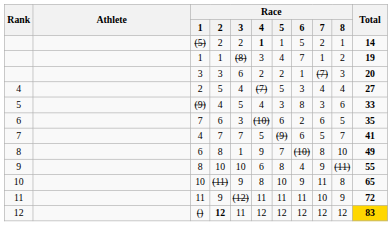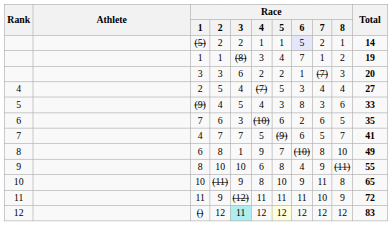(261, 43) bold -> (261, 43) normal
(302, 43) no background -> (302, 43) lavender background
(220, 213) bold -> (220, 213) normal
(241, 213) no background -> (241, 213) paleturquoise background
(282, 213) no background -> (282, 213) lightyellow background
(370, 213) gold background -> (370, 213) no background
